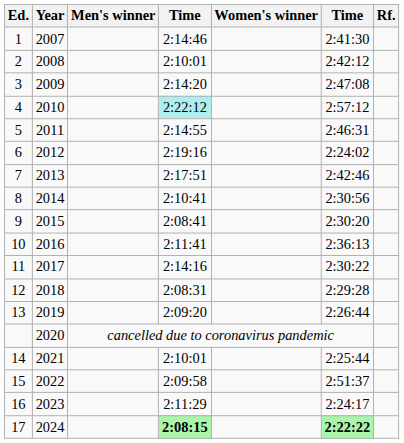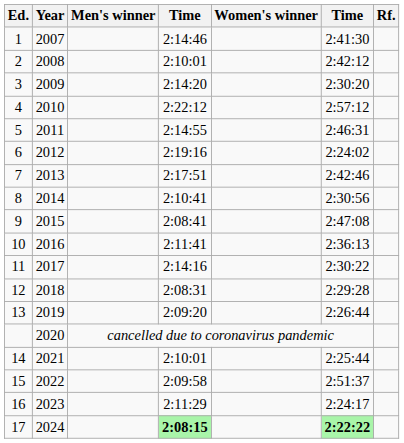(347, 84) 2:47:08 -> (347, 84) 2:30:20
(185, 107) paleturquoise background -> (185, 107) no background
(347, 221) 2:30:20 -> (347, 221) 2:47:08
